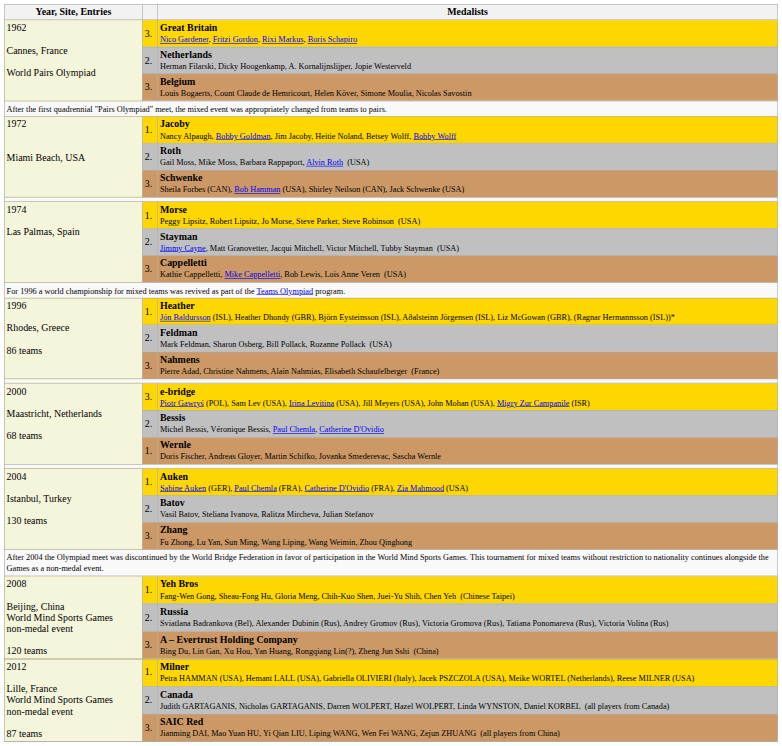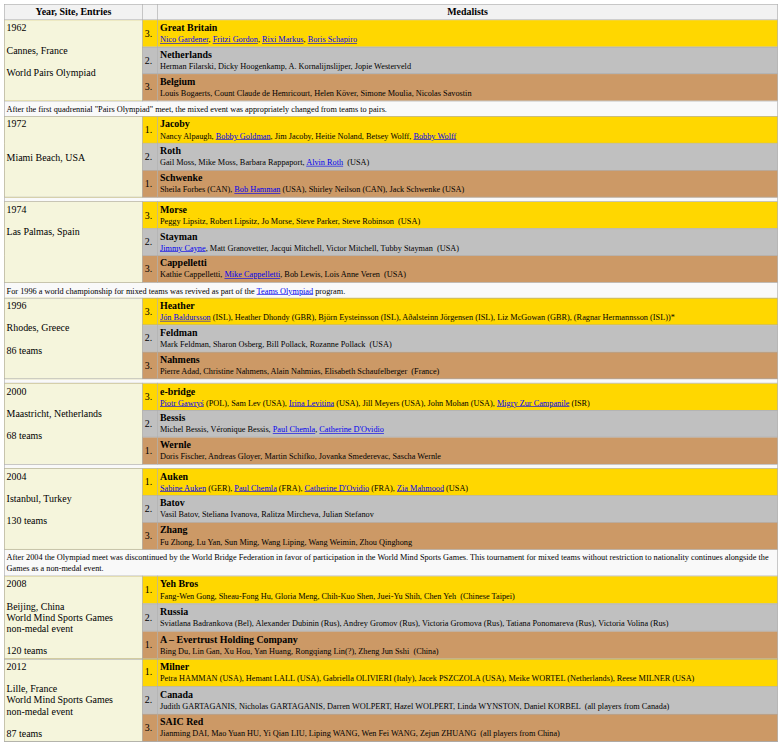(149, 183) 3. -> (149, 183) 1.
(149, 215) 1. -> (149, 215) 3.
(149, 311) 1. -> (149, 311) 3.
(149, 645) 3. -> (149, 645) 1.
